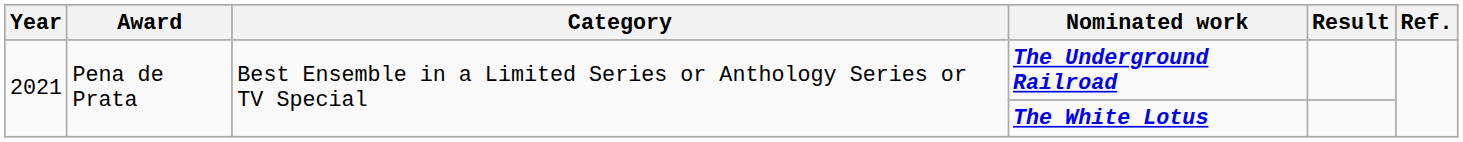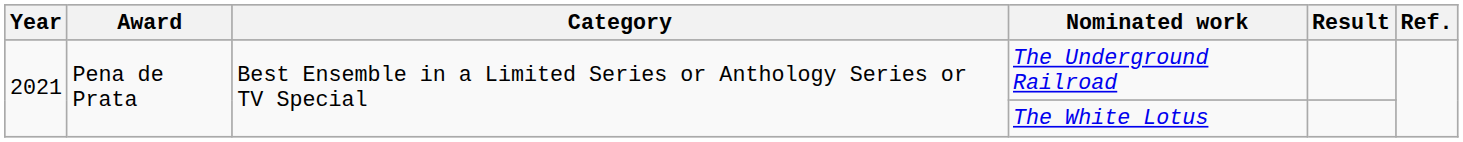(1111, 70) bold -> (1111, 70) normal
(1111, 118) bold -> (1111, 118) normal
